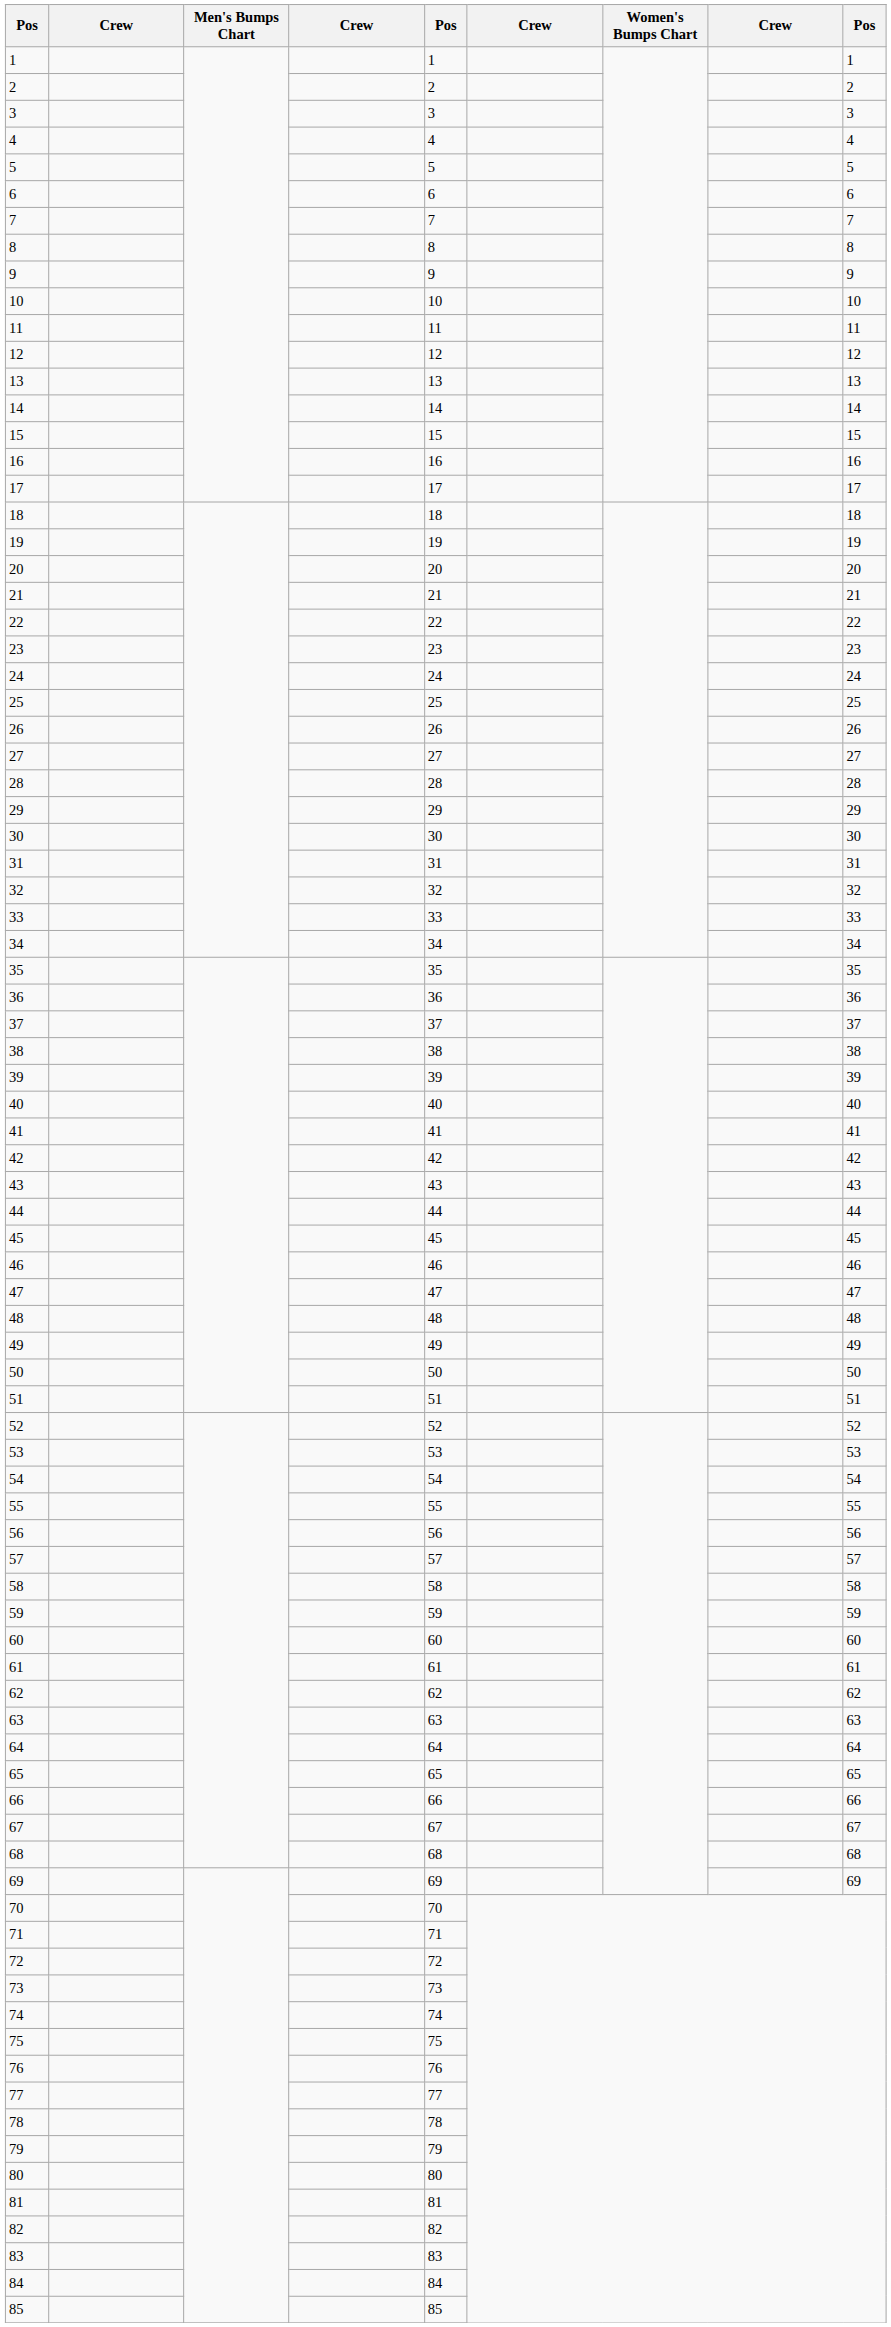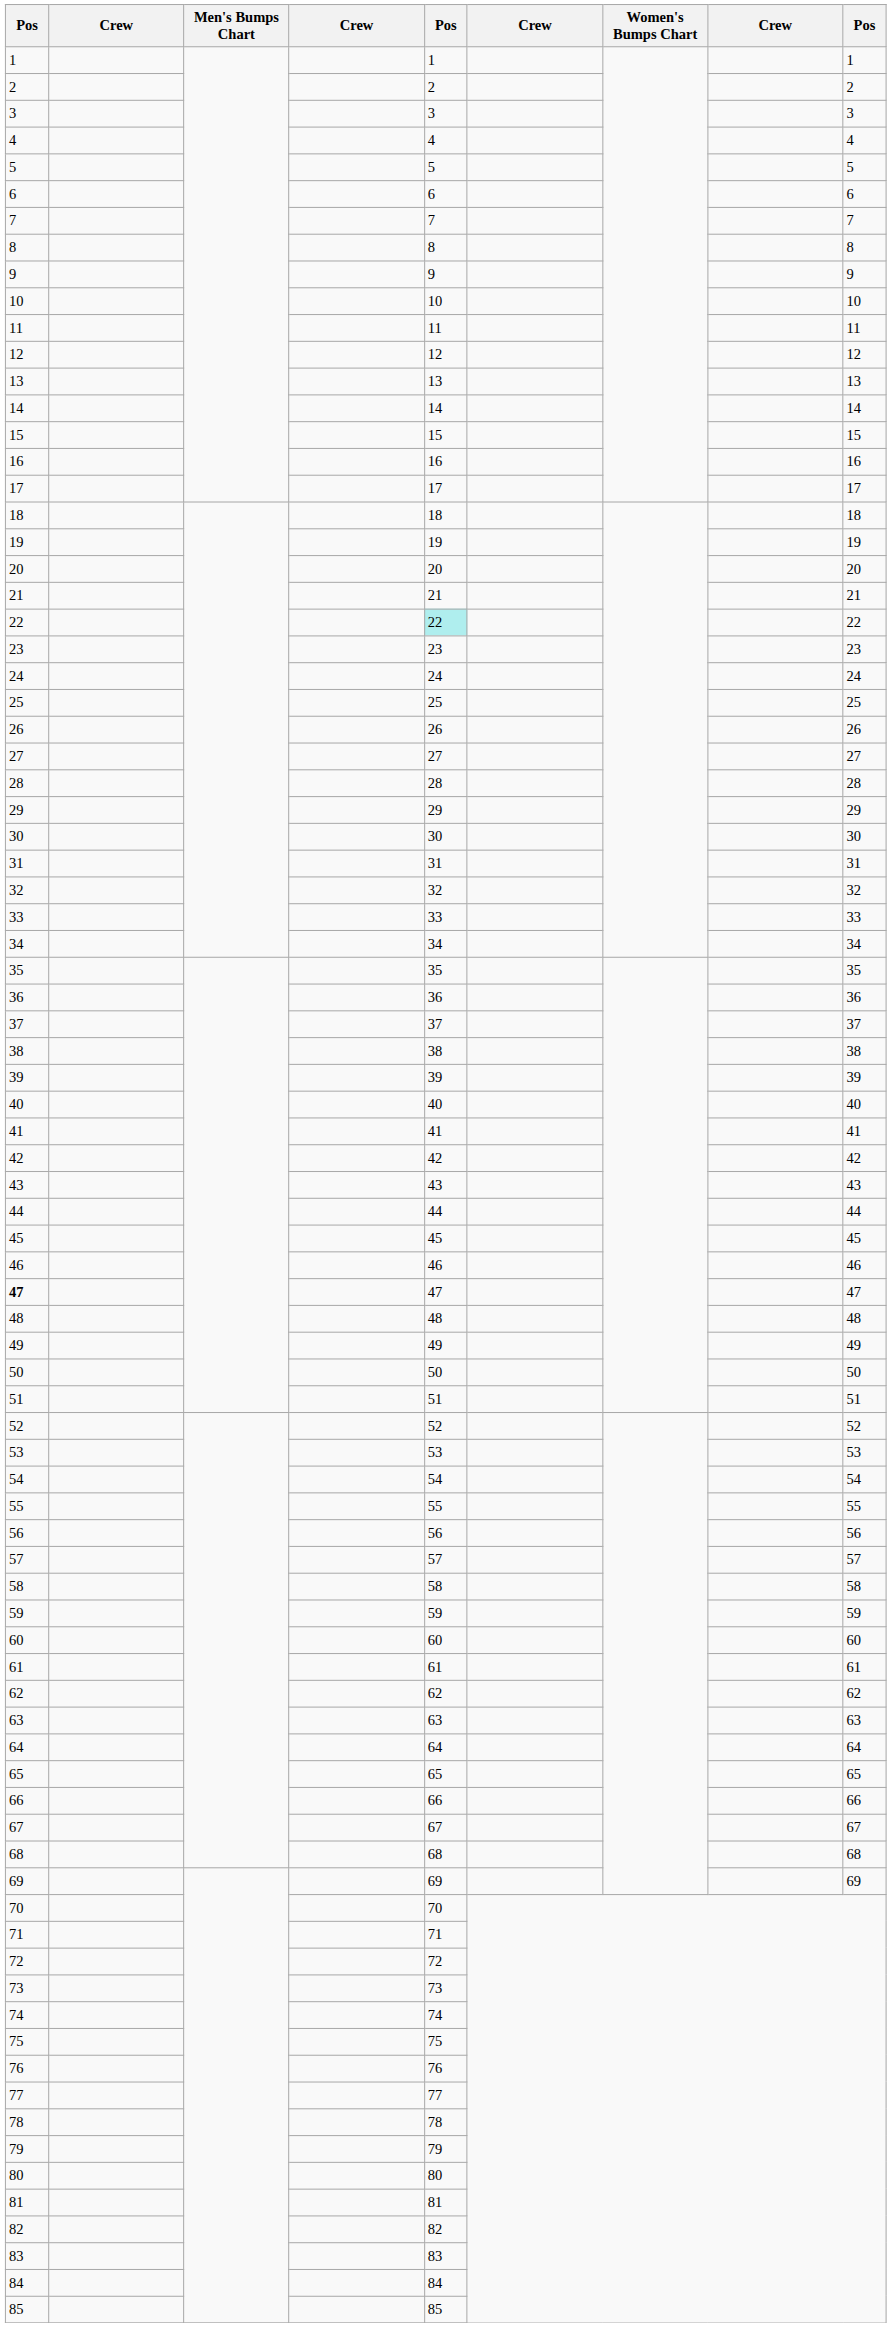(435, 622) no background -> (435, 622) paleturquoise background
(16, 1291) normal -> (16, 1291) bold
